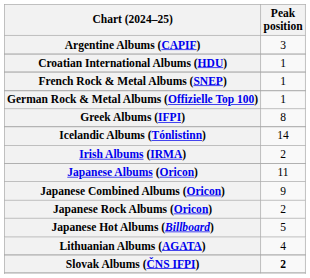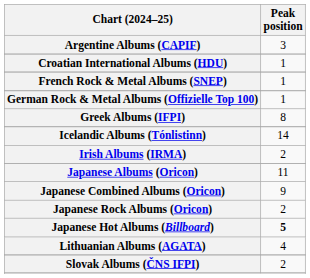(283, 227) normal -> (283, 227) bold
(283, 264) bold -> (283, 264) normal
